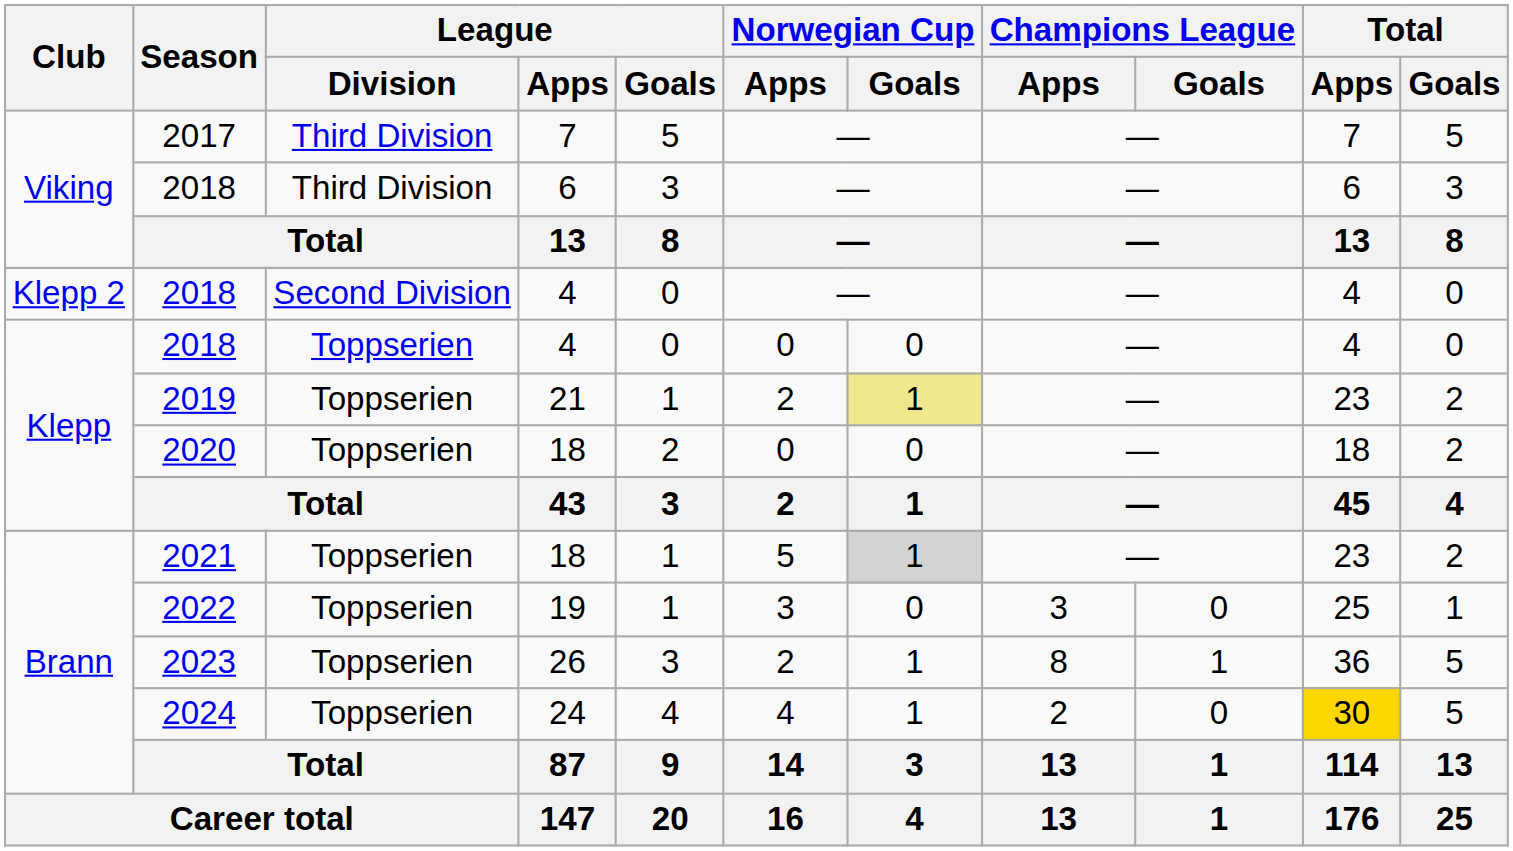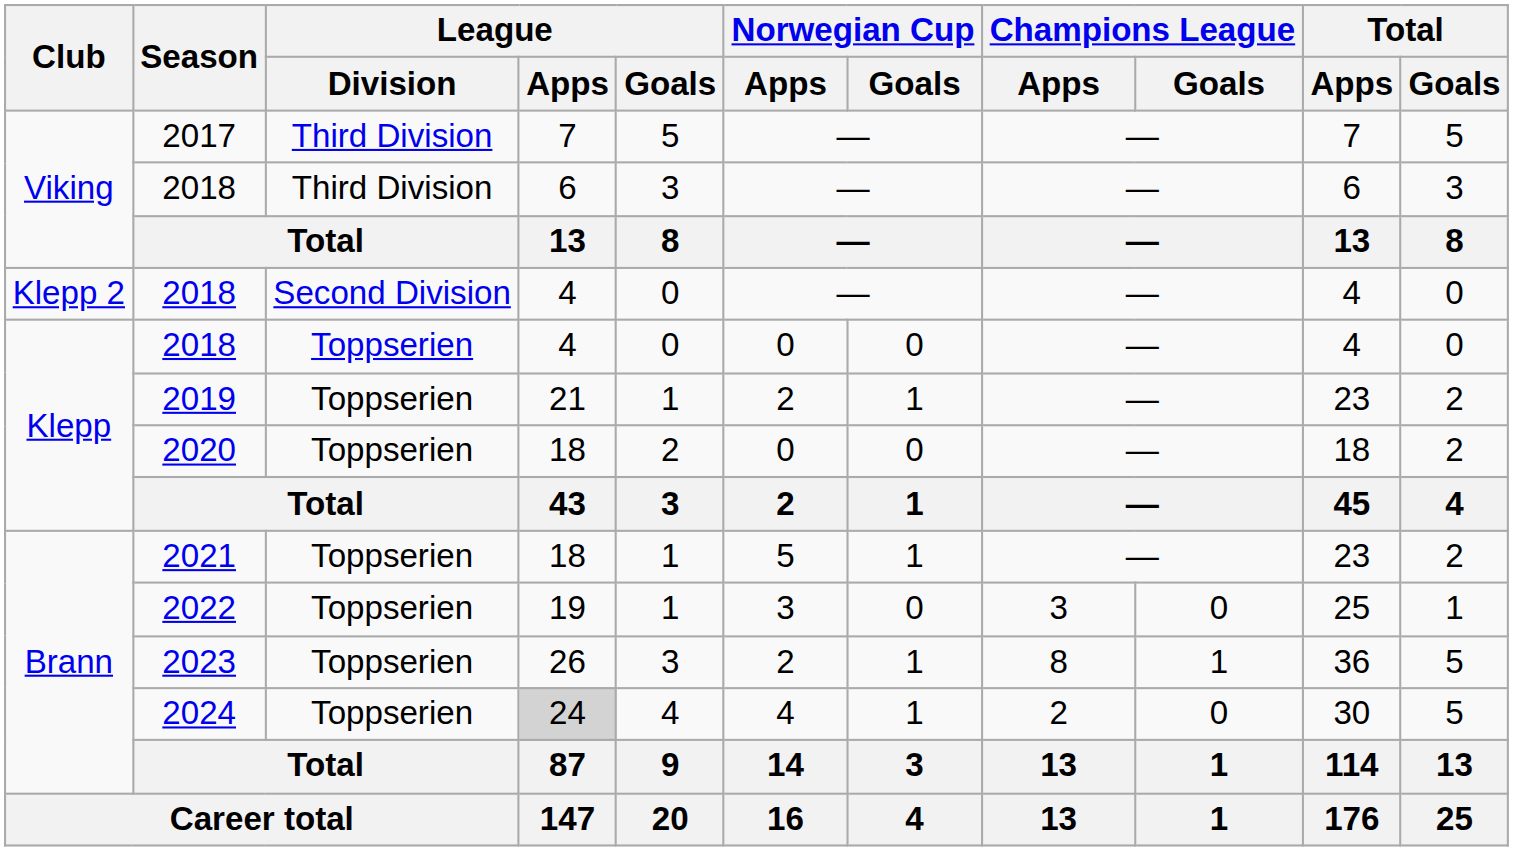(915, 398) khaki background -> (915, 398) no background
(915, 556) lightgrey background -> (915, 556) no background
(568, 713) no background -> (568, 713) lightgrey background
(1352, 713) gold background -> (1352, 713) no background
